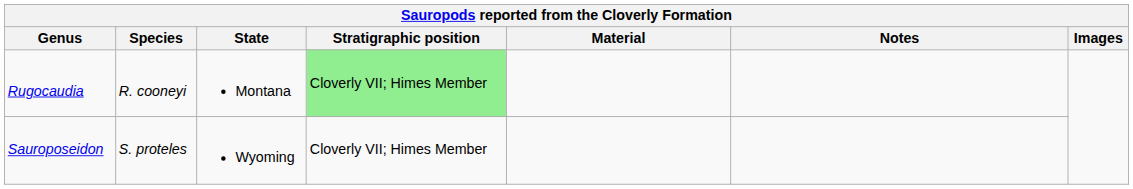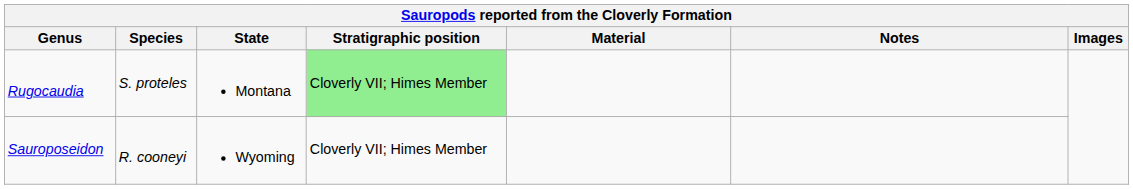(152, 91) R. cooneyi -> (153, 83) S. proteles
(153, 150) S. proteles -> (152, 158) R. cooneyi
